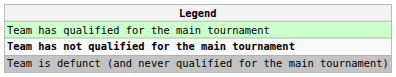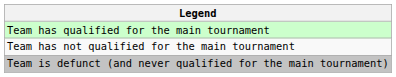(151, 47) bold -> (151, 47) normal
